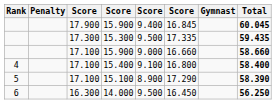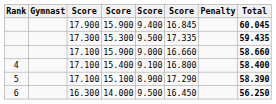columns swapped: (218, 11) <-> (48, 11)
